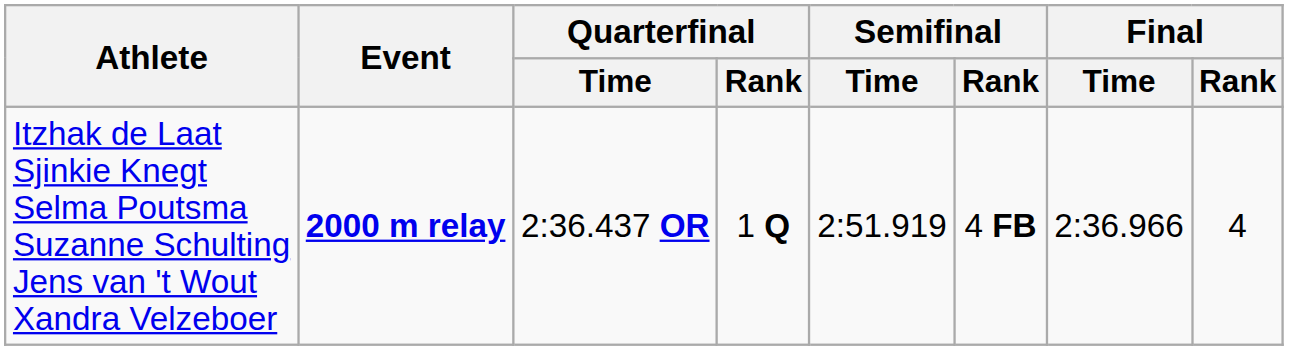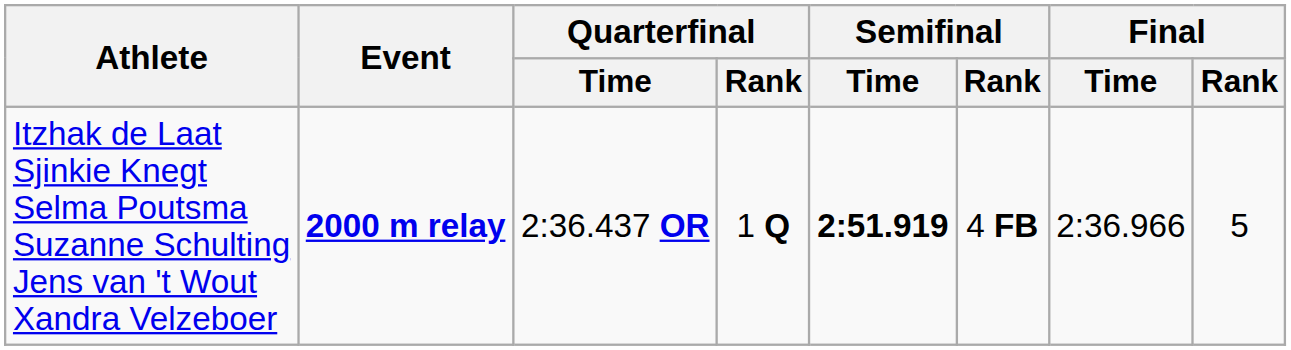(882, 226) normal -> (883, 226) bold
(1238, 226) 4 -> (1239, 226) 5
